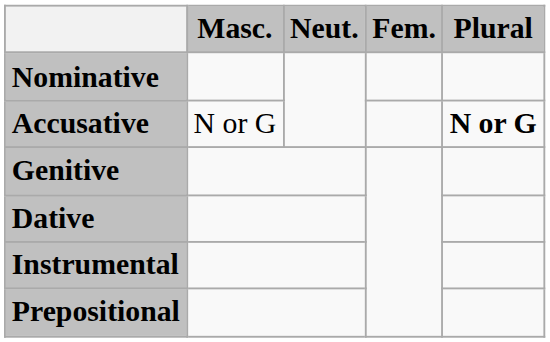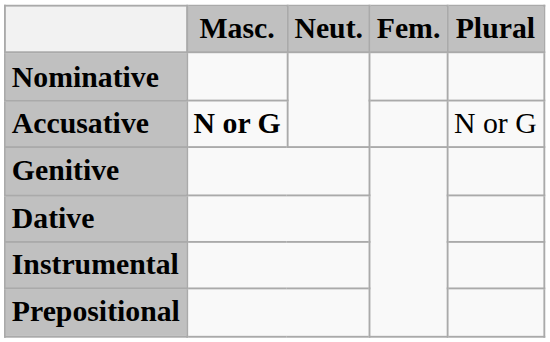(235, 123) normal -> (237, 123) bold
(493, 123) bold -> (495, 123) normal
